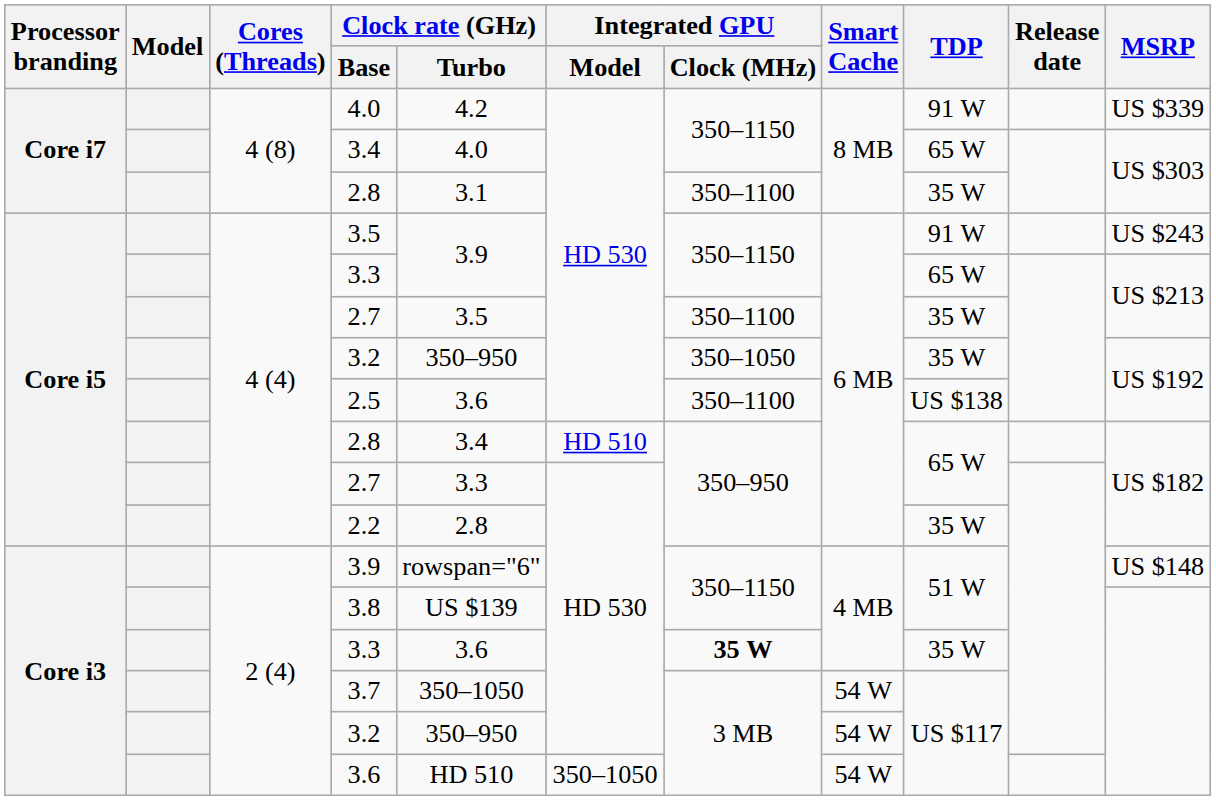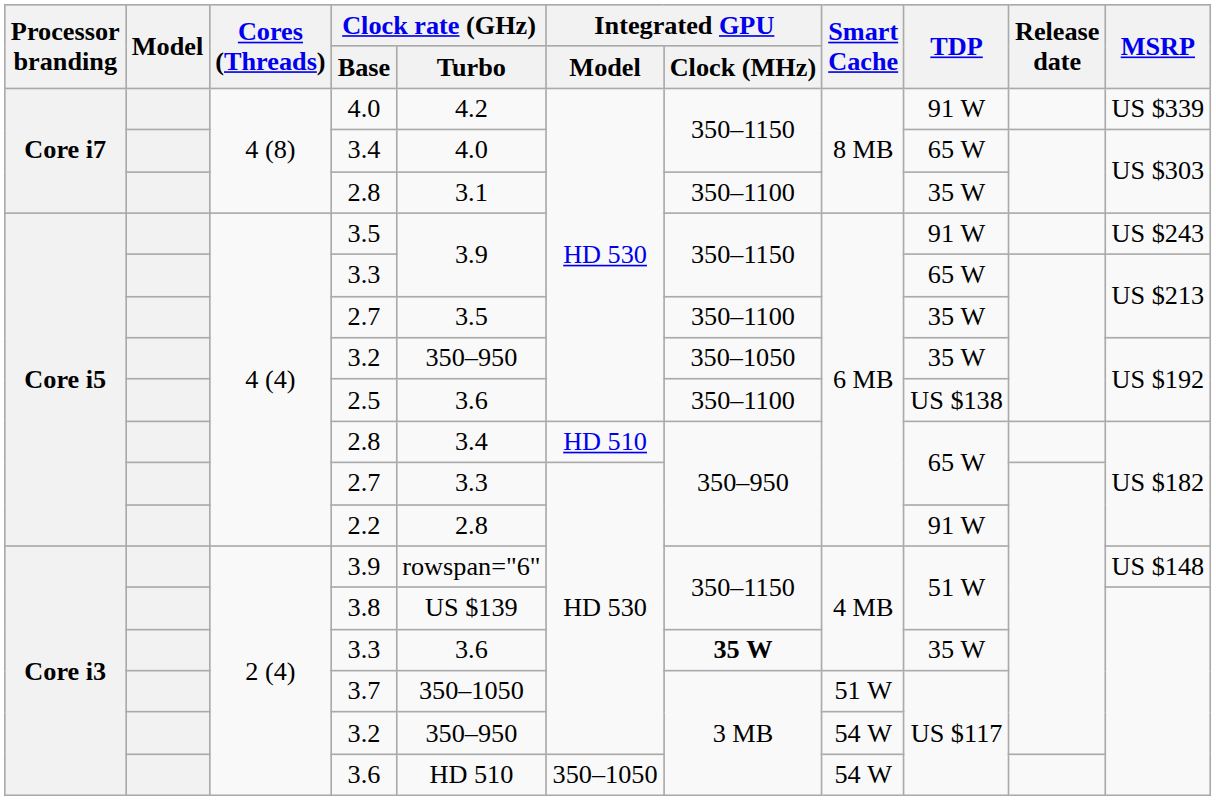(957, 524) 35 W -> (957, 524) 91 W
(863, 691) 54 W -> (863, 691) 51 W
